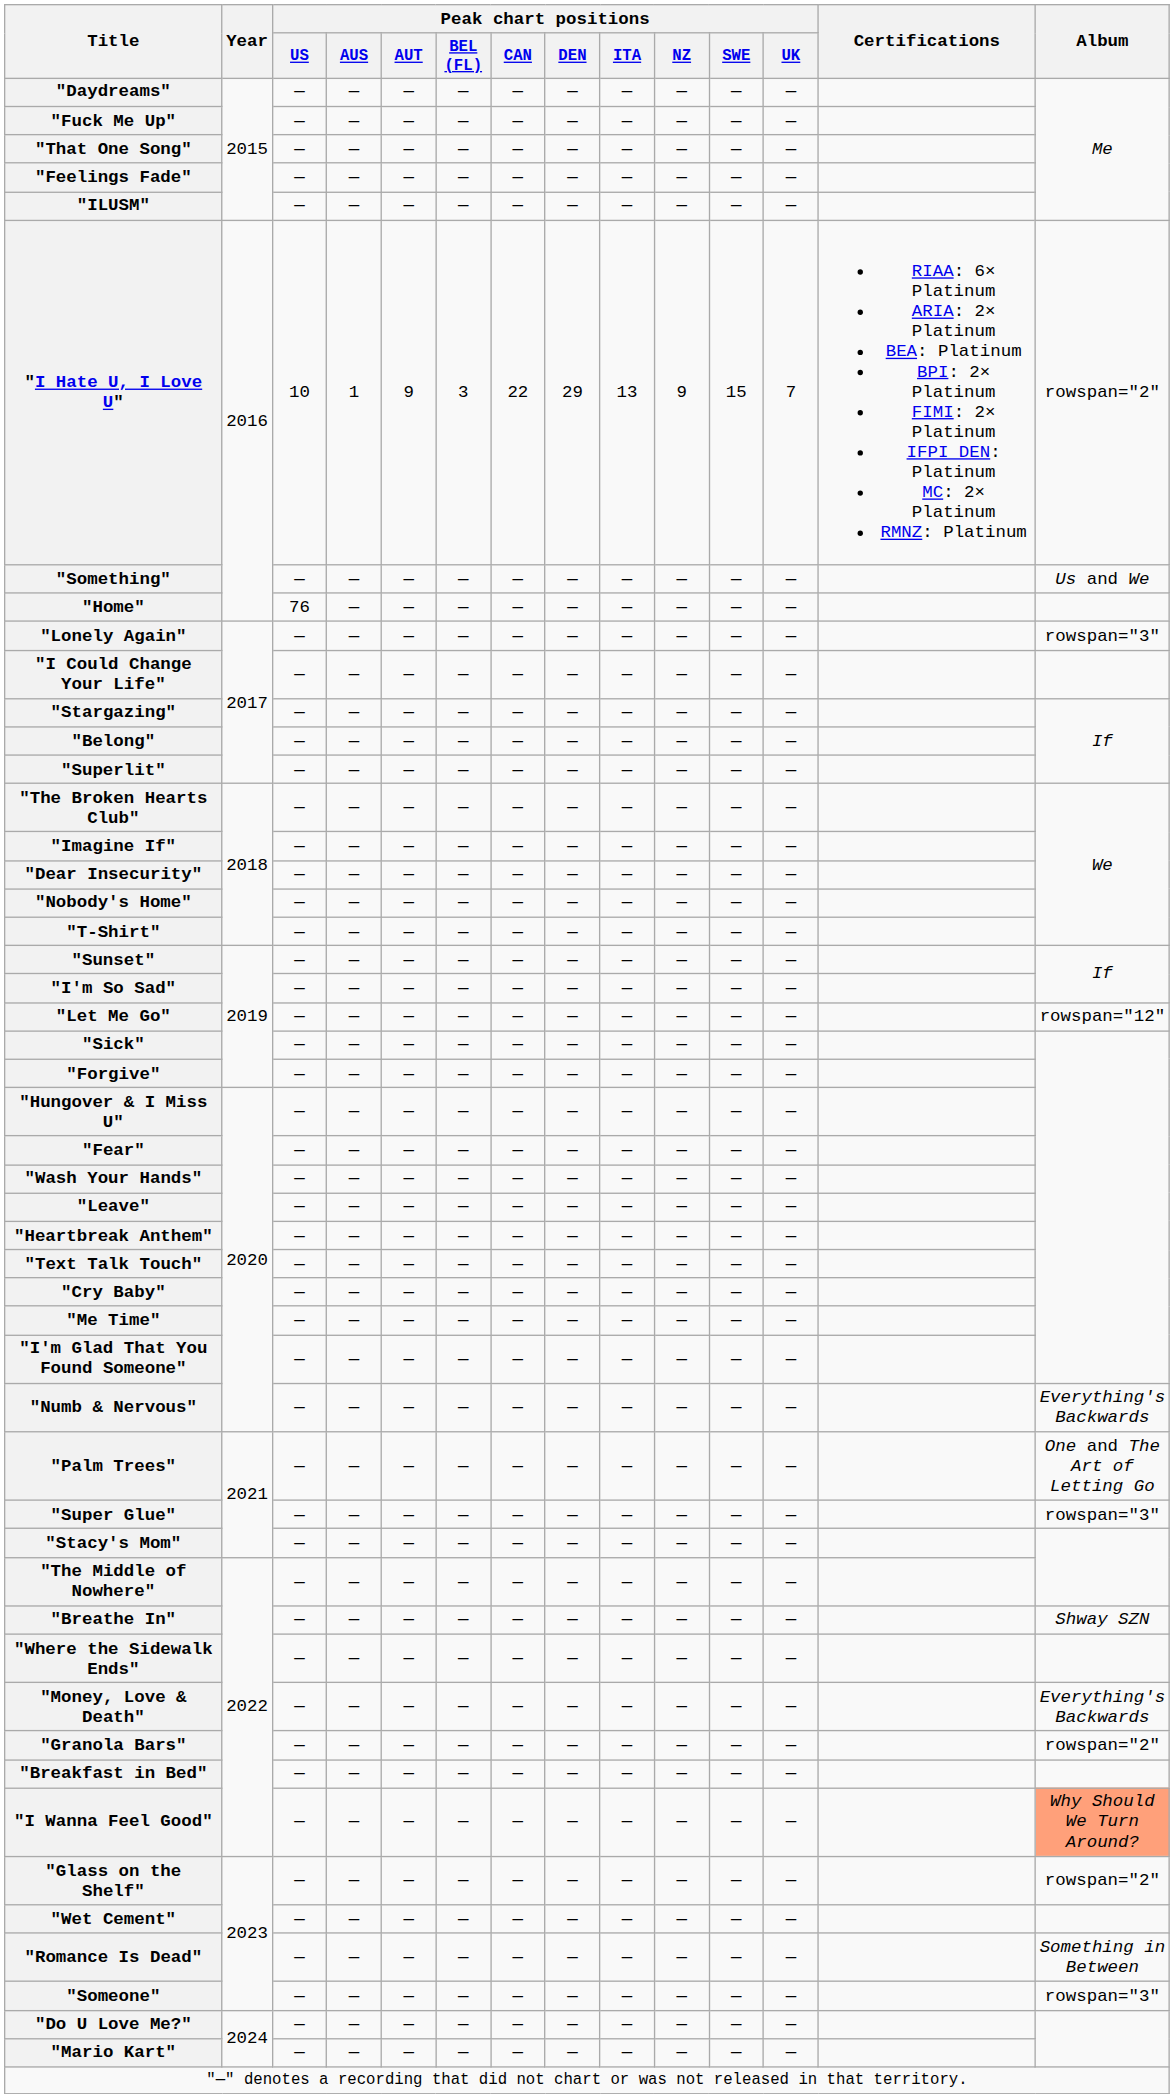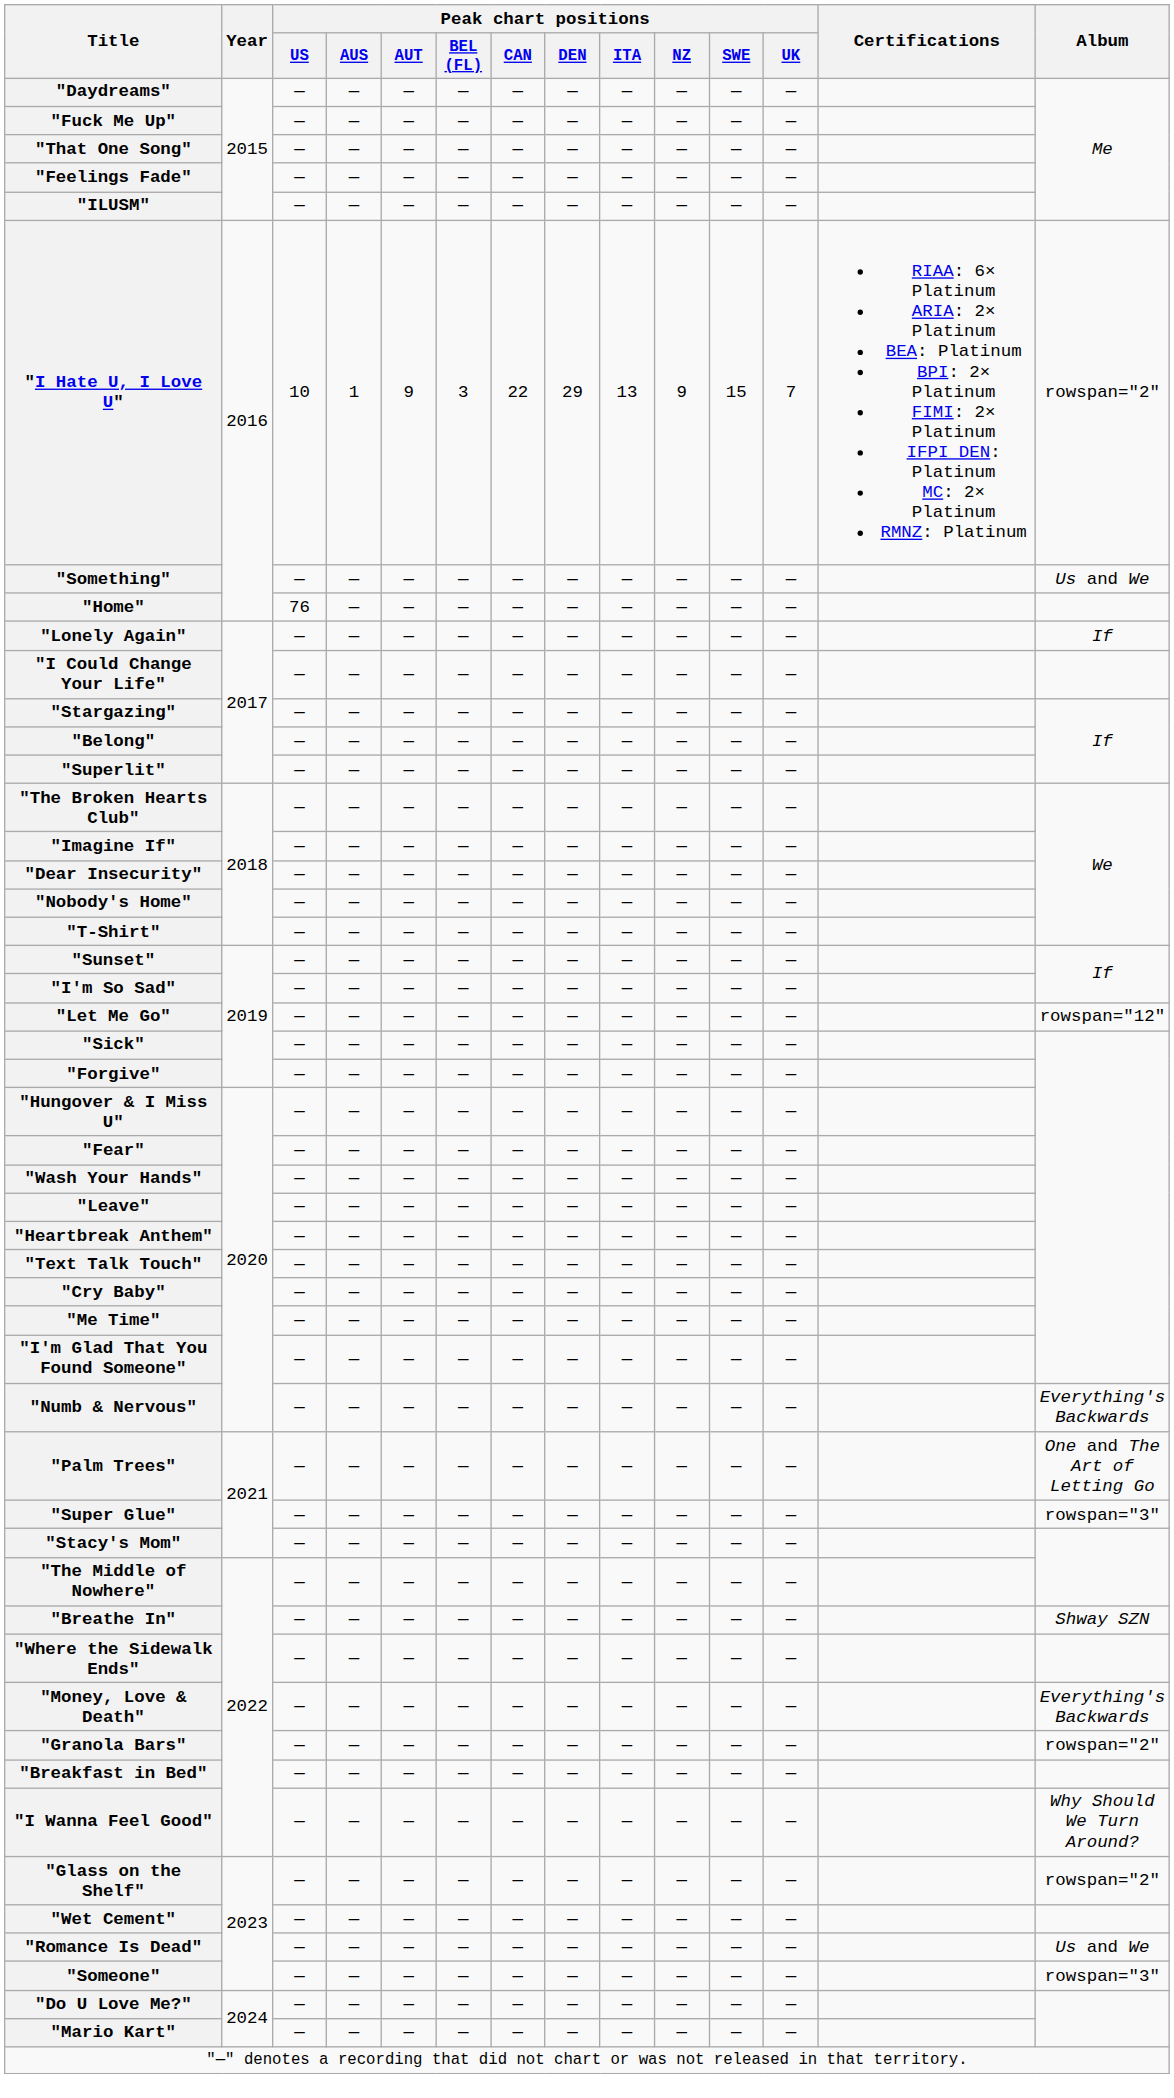(1102, 636) rowspan="3" -> (1102, 636) If
(1102, 1822) lightsalmon background -> (1102, 1822) no background
(1102, 1958) Something in Between -> (1102, 1948) Us and We
